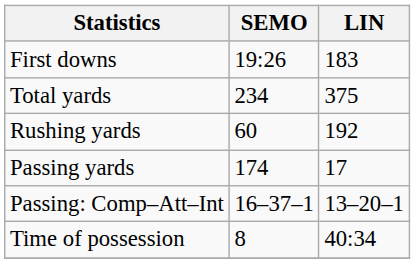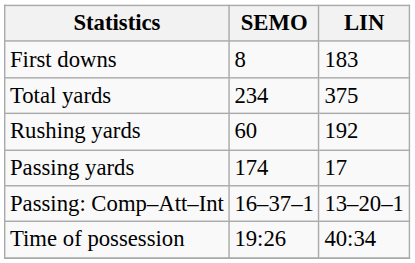(260, 59) 19:26 -> (240, 59) 8
(240, 239) 8 -> (260, 239) 19:26
